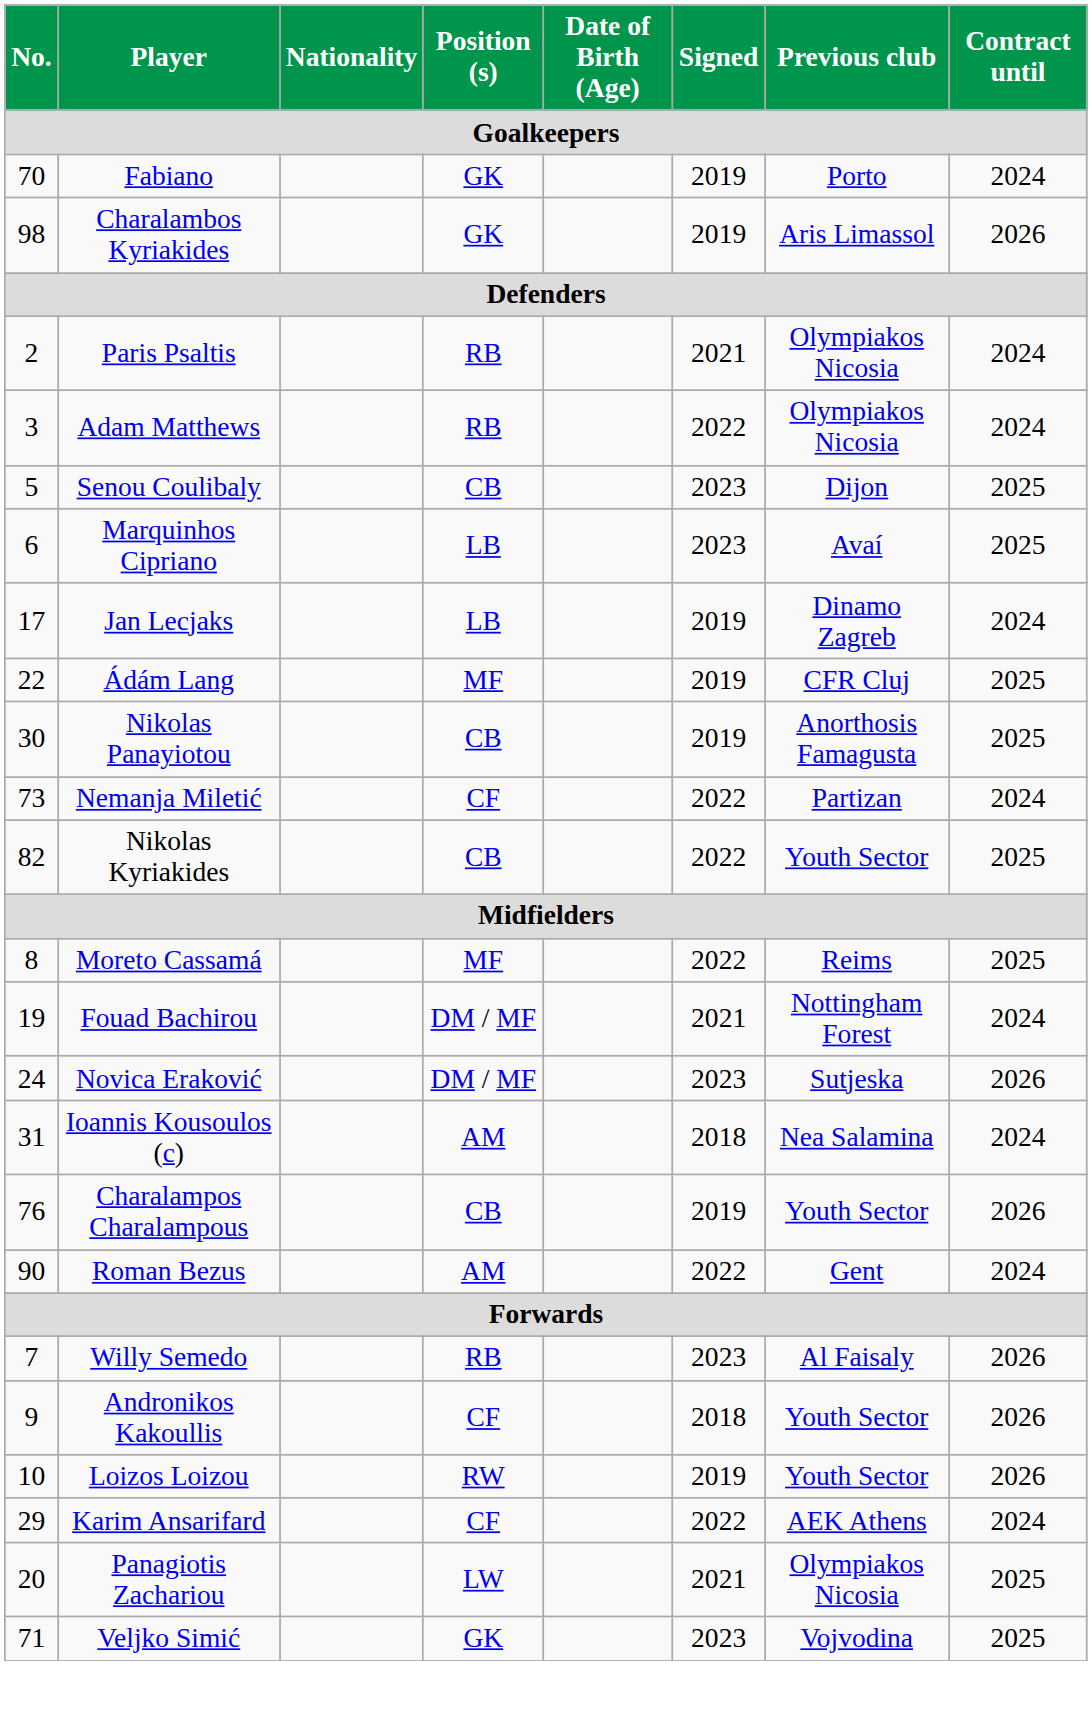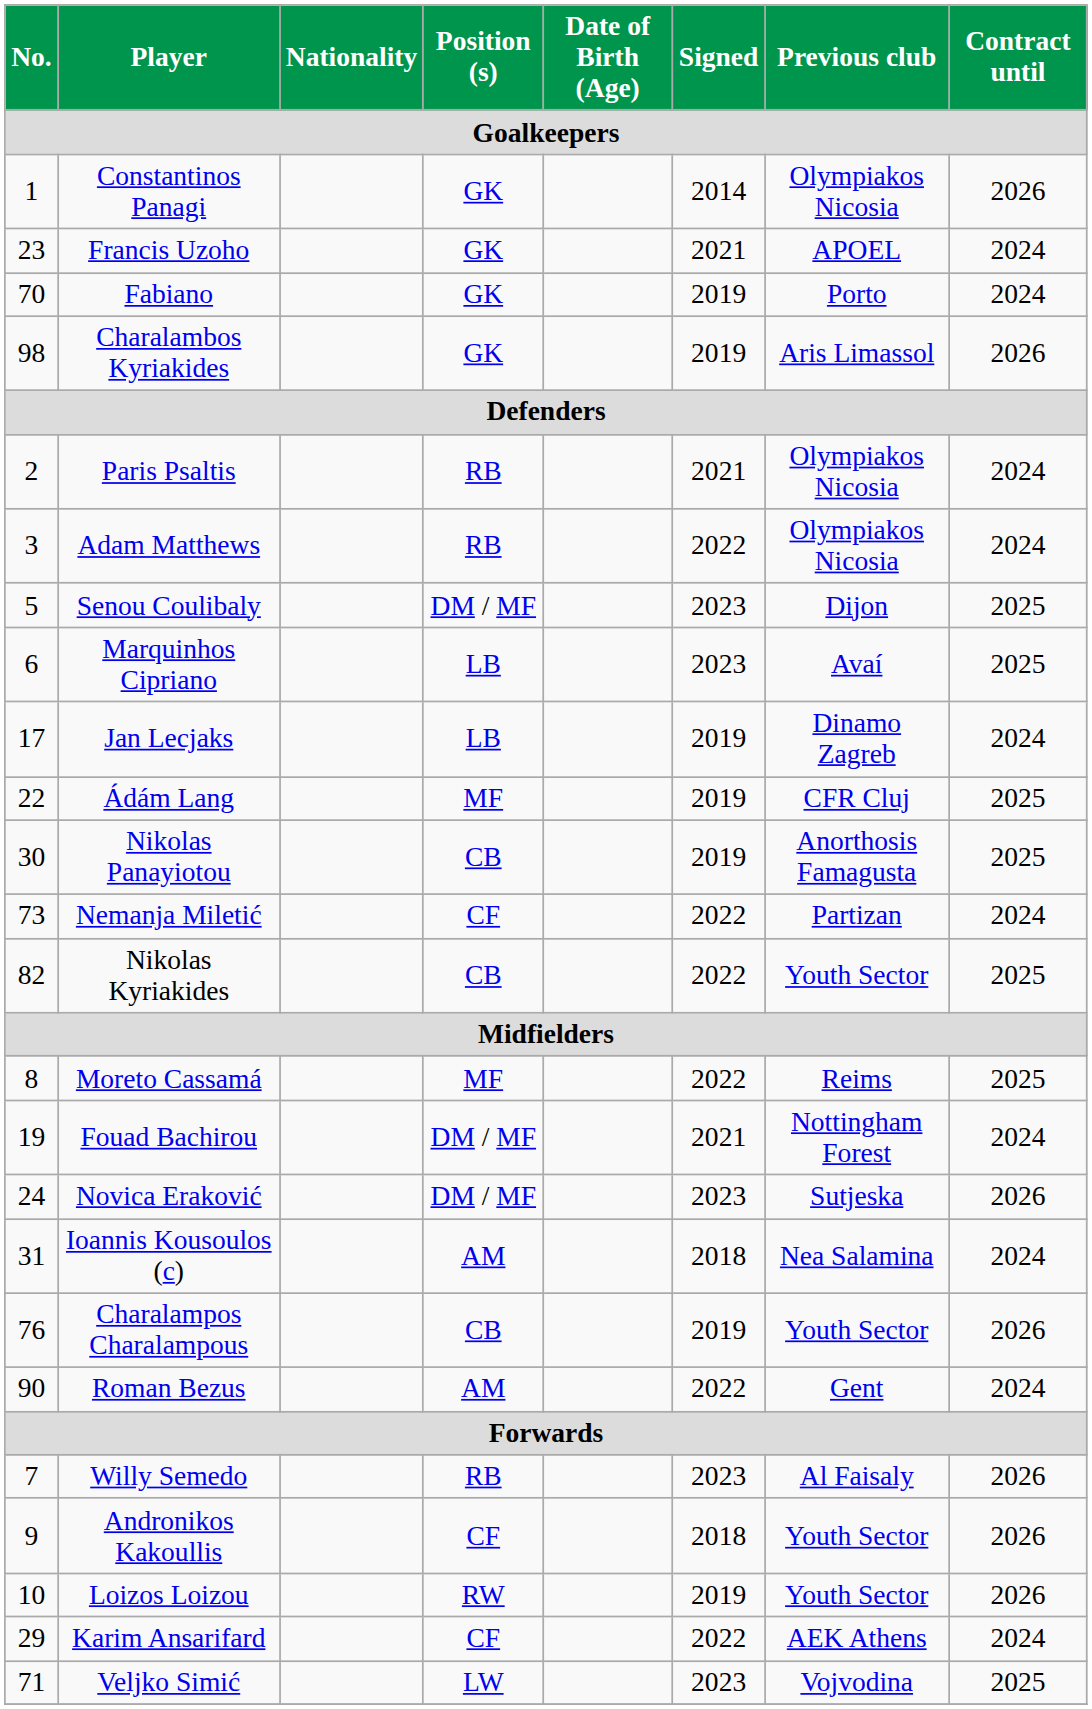+ row: (169, 191)
+ row: (169, 250)
(483, 486) CB -> (483, 604) DM / MF
- row: (169, 1579)
(483, 1638) GK -> (483, 1681) LW
